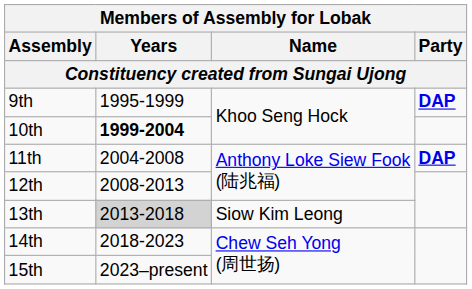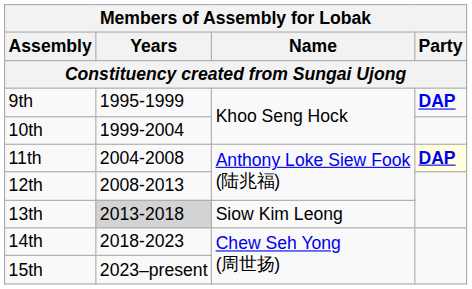(142, 130) bold -> (142, 130) normal
(437, 158) no background -> (437, 158) lightyellow background
